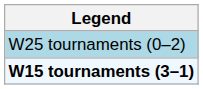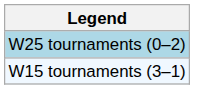(101, 71) bold -> (97, 71) normal
